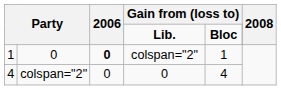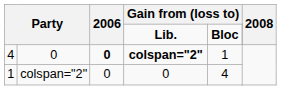(11, 54) 1 -> (11, 54) 4
(165, 54) normal -> (166, 54) bold
(11, 74) 4 -> (11, 74) 1
